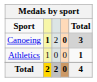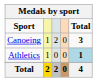(47, 40) bold -> (47, 40) normal
(65, 40) bold -> (65, 40) normal
(81, 40) lightgrey background -> (81, 40) no background
(81, 55) no background -> (81, 55) lightblue background
